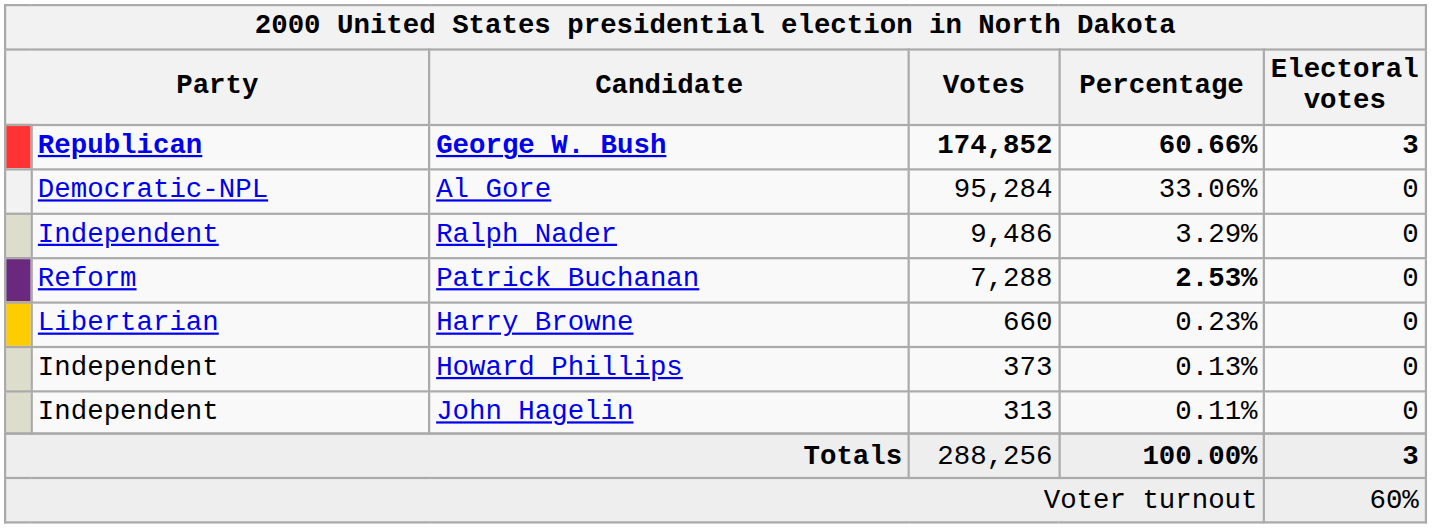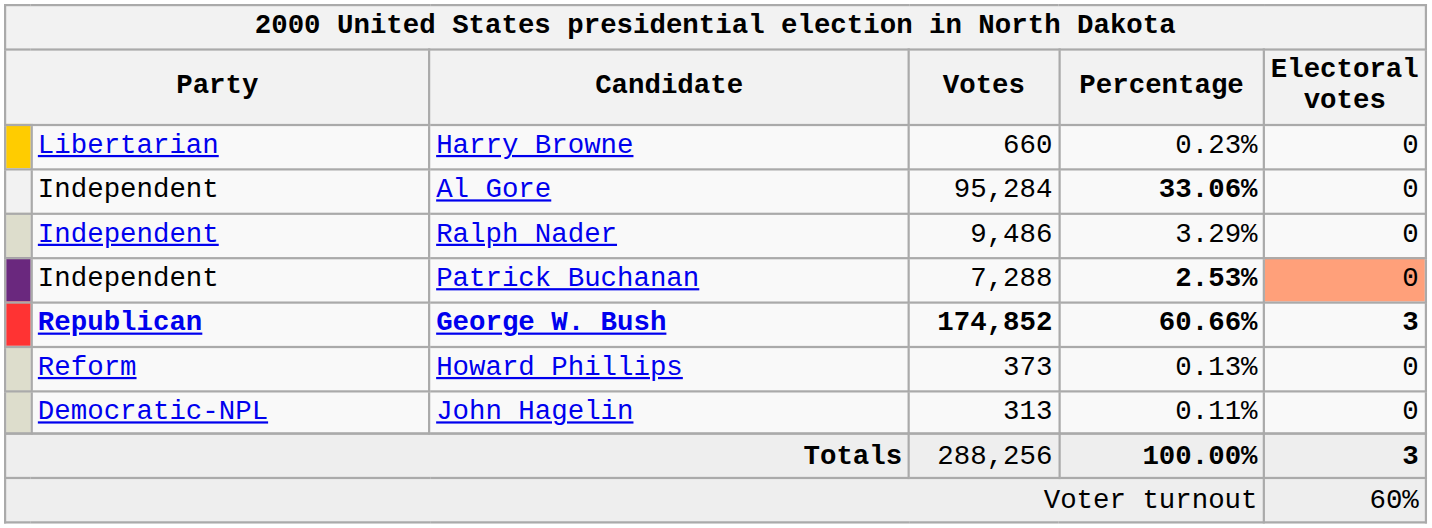rows swapped: (551, 147) <-> (535, 324)
(153, 191) Democratic-NPL -> (128, 191) Independent
(1208, 191) normal -> (1208, 191) bold
(87, 280) Reform -> (128, 280) Independent
(1411, 280) no background -> (1411, 280) lightsalmon background
(128, 368) Independent -> (87, 368) Reform
(128, 413) Independent -> (153, 413) Democratic-NPL
